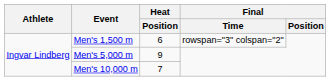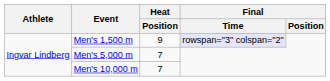(160, 41) 6 -> (160, 41) 9
(233, 41) no background -> (233, 41) lavender background
(160, 55) 9 -> (160, 55) 7
